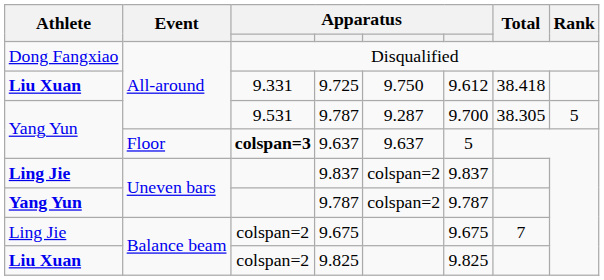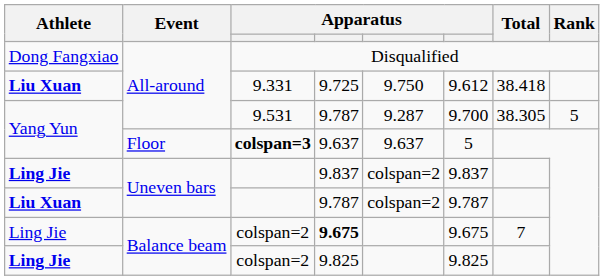(45, 202) Yang Yun -> (45, 202) Liu Xuan
(339, 231) normal -> (339, 231) bold
(45, 261) Liu Xuan -> (40, 261) Ling Jie
